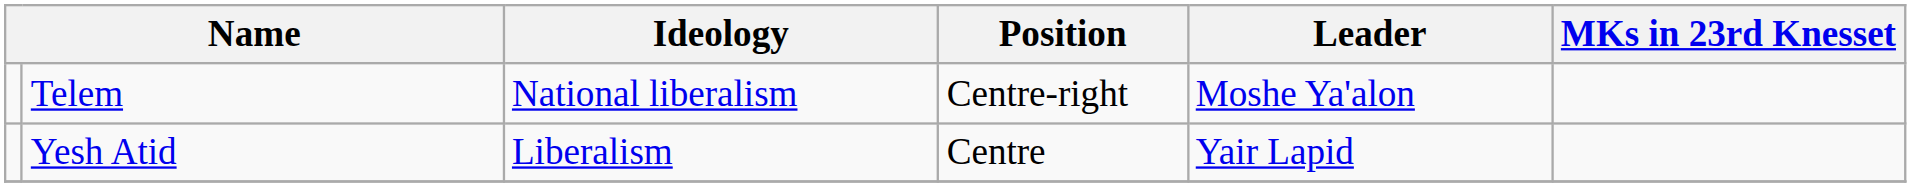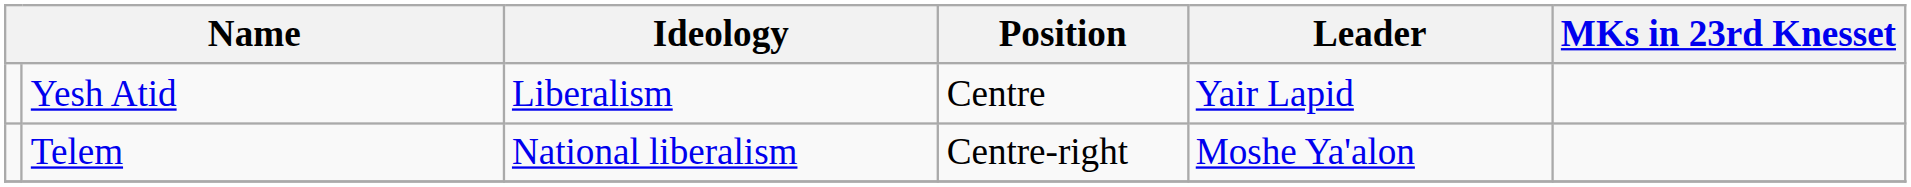rows swapped: (104, 151) <-> (77, 92)
